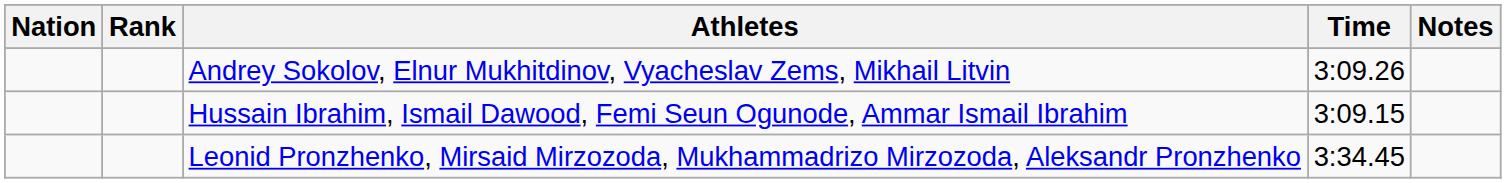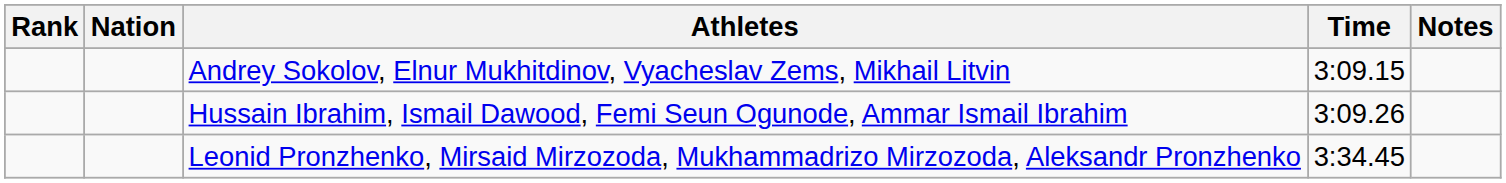columns swapped: (142, 27) <-> (54, 27)
(1359, 70) 3:09.26 -> (1359, 70) 3:09.15
(1359, 113) 3:09.15 -> (1359, 113) 3:09.26
